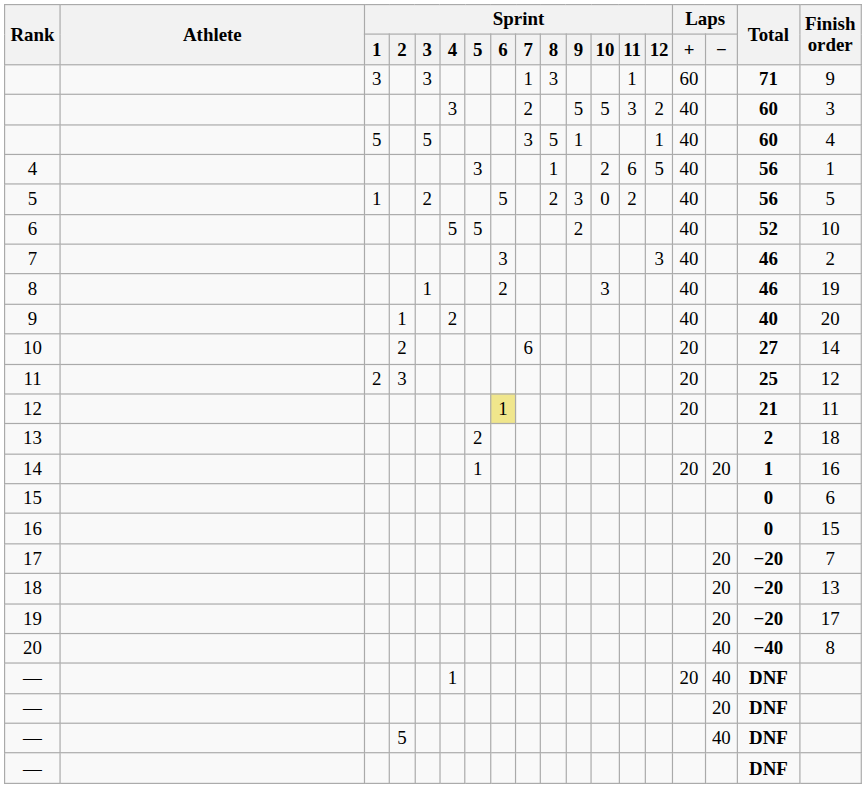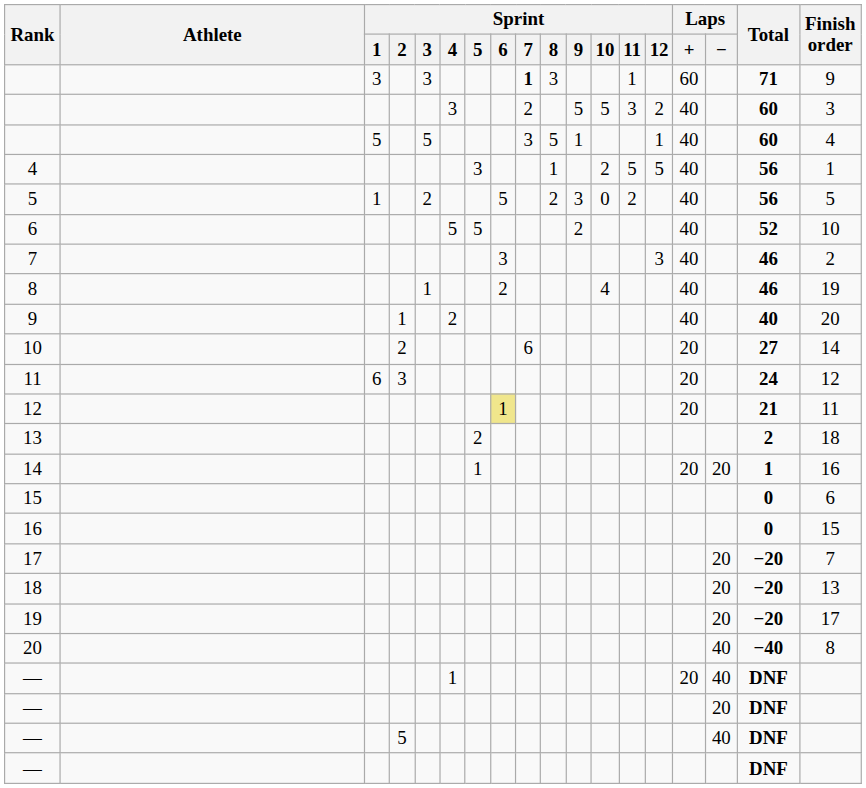(528, 79) normal -> (528, 79) bold
(632, 169) 6 -> (632, 169) 5
(605, 288) 3 -> (605, 288) 4
(377, 378) 2 -> (377, 378) 6
(768, 378) 25 -> (768, 378) 24
